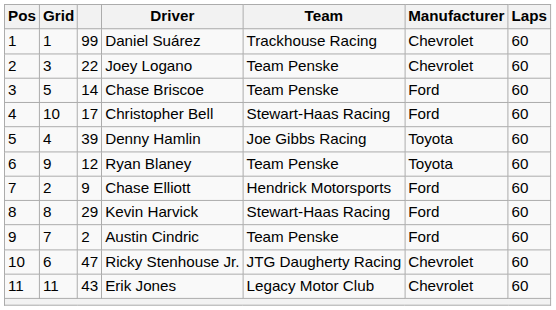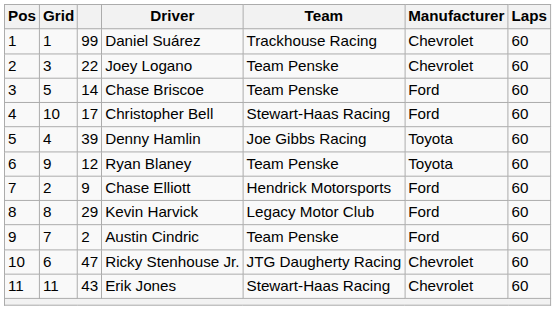(318, 212) Stewart-Haas Racing -> (310, 212) Legacy Motor Club
(310, 285) Legacy Motor Club -> (318, 285) Stewart-Haas Racing
